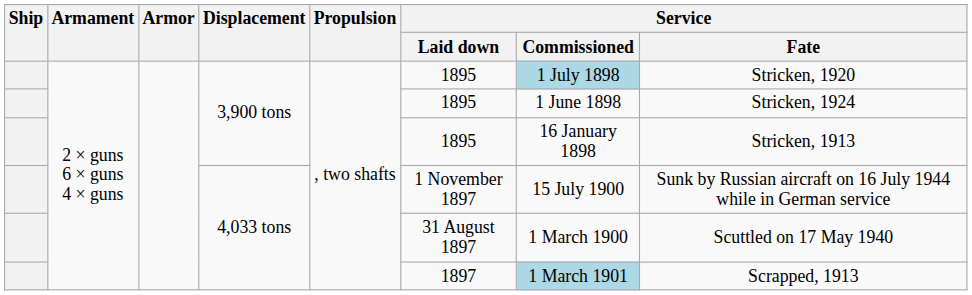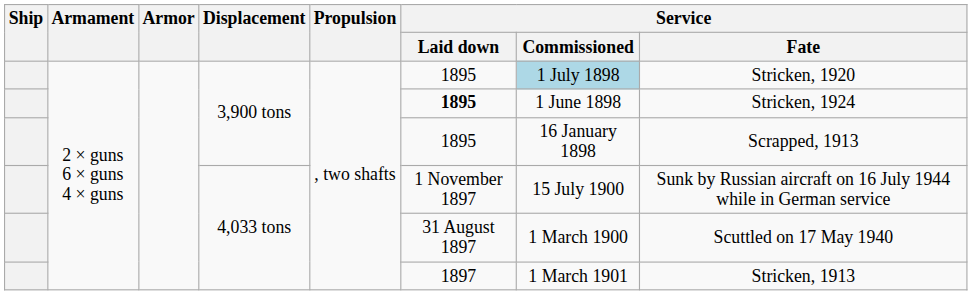(458, 103) normal -> (458, 103) bold
(803, 141) Stricken, 1913 -> (803, 141) Scrapped, 1913
(578, 275) lightblue background -> (578, 275) no background
(803, 275) Scrapped, 1913 -> (803, 275) Stricken, 1913
